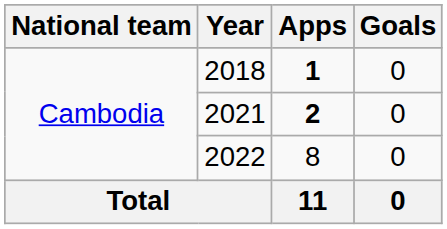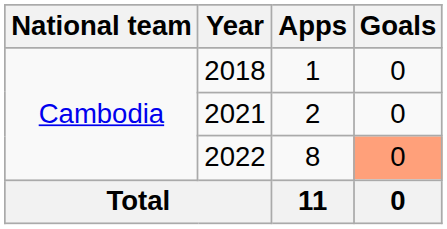(313, 69) bold -> (313, 69) normal
(313, 113) bold -> (313, 113) normal
(398, 157) no background -> (398, 157) lightsalmon background
